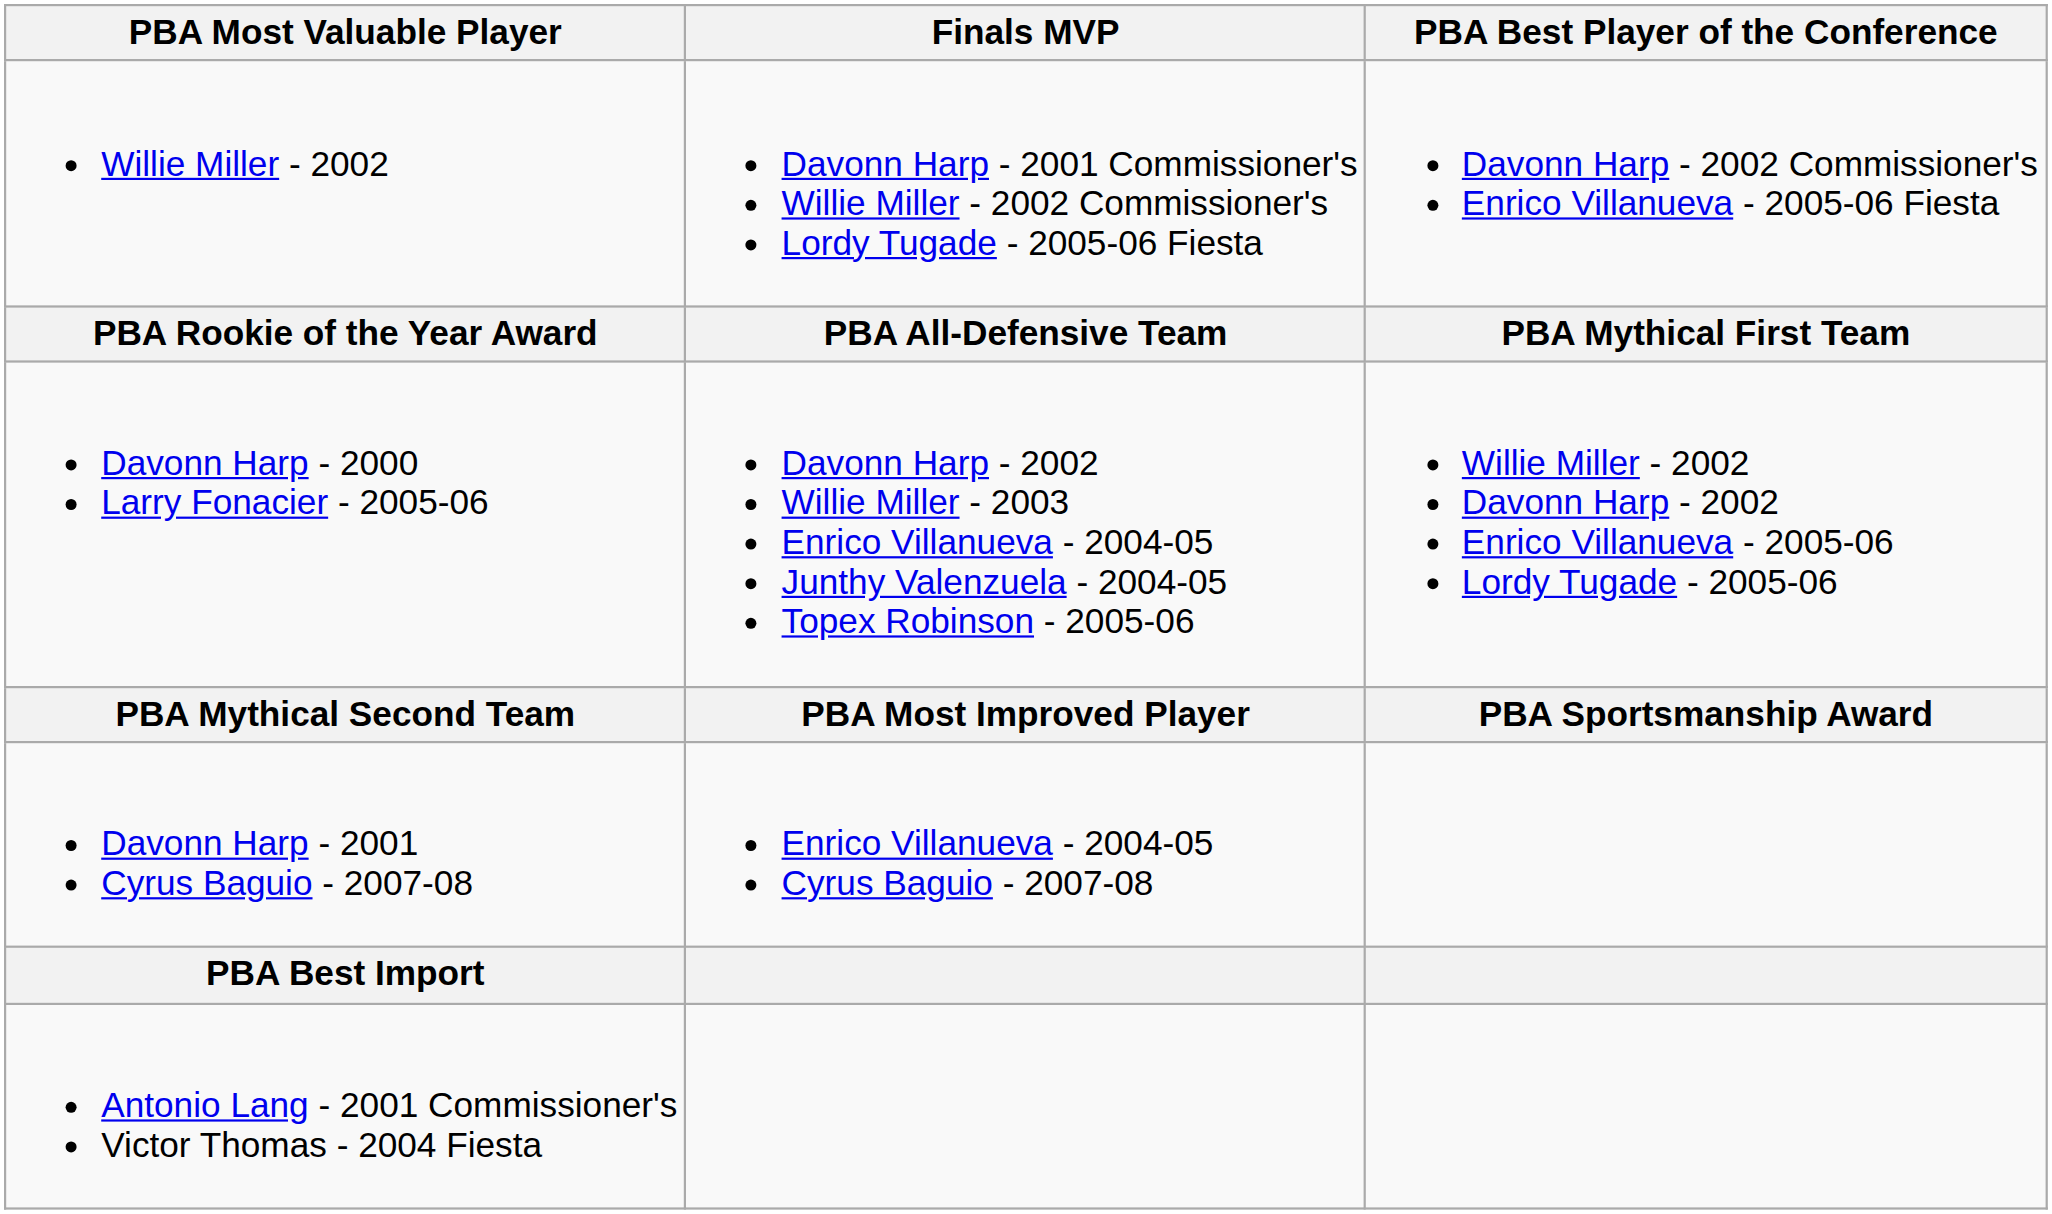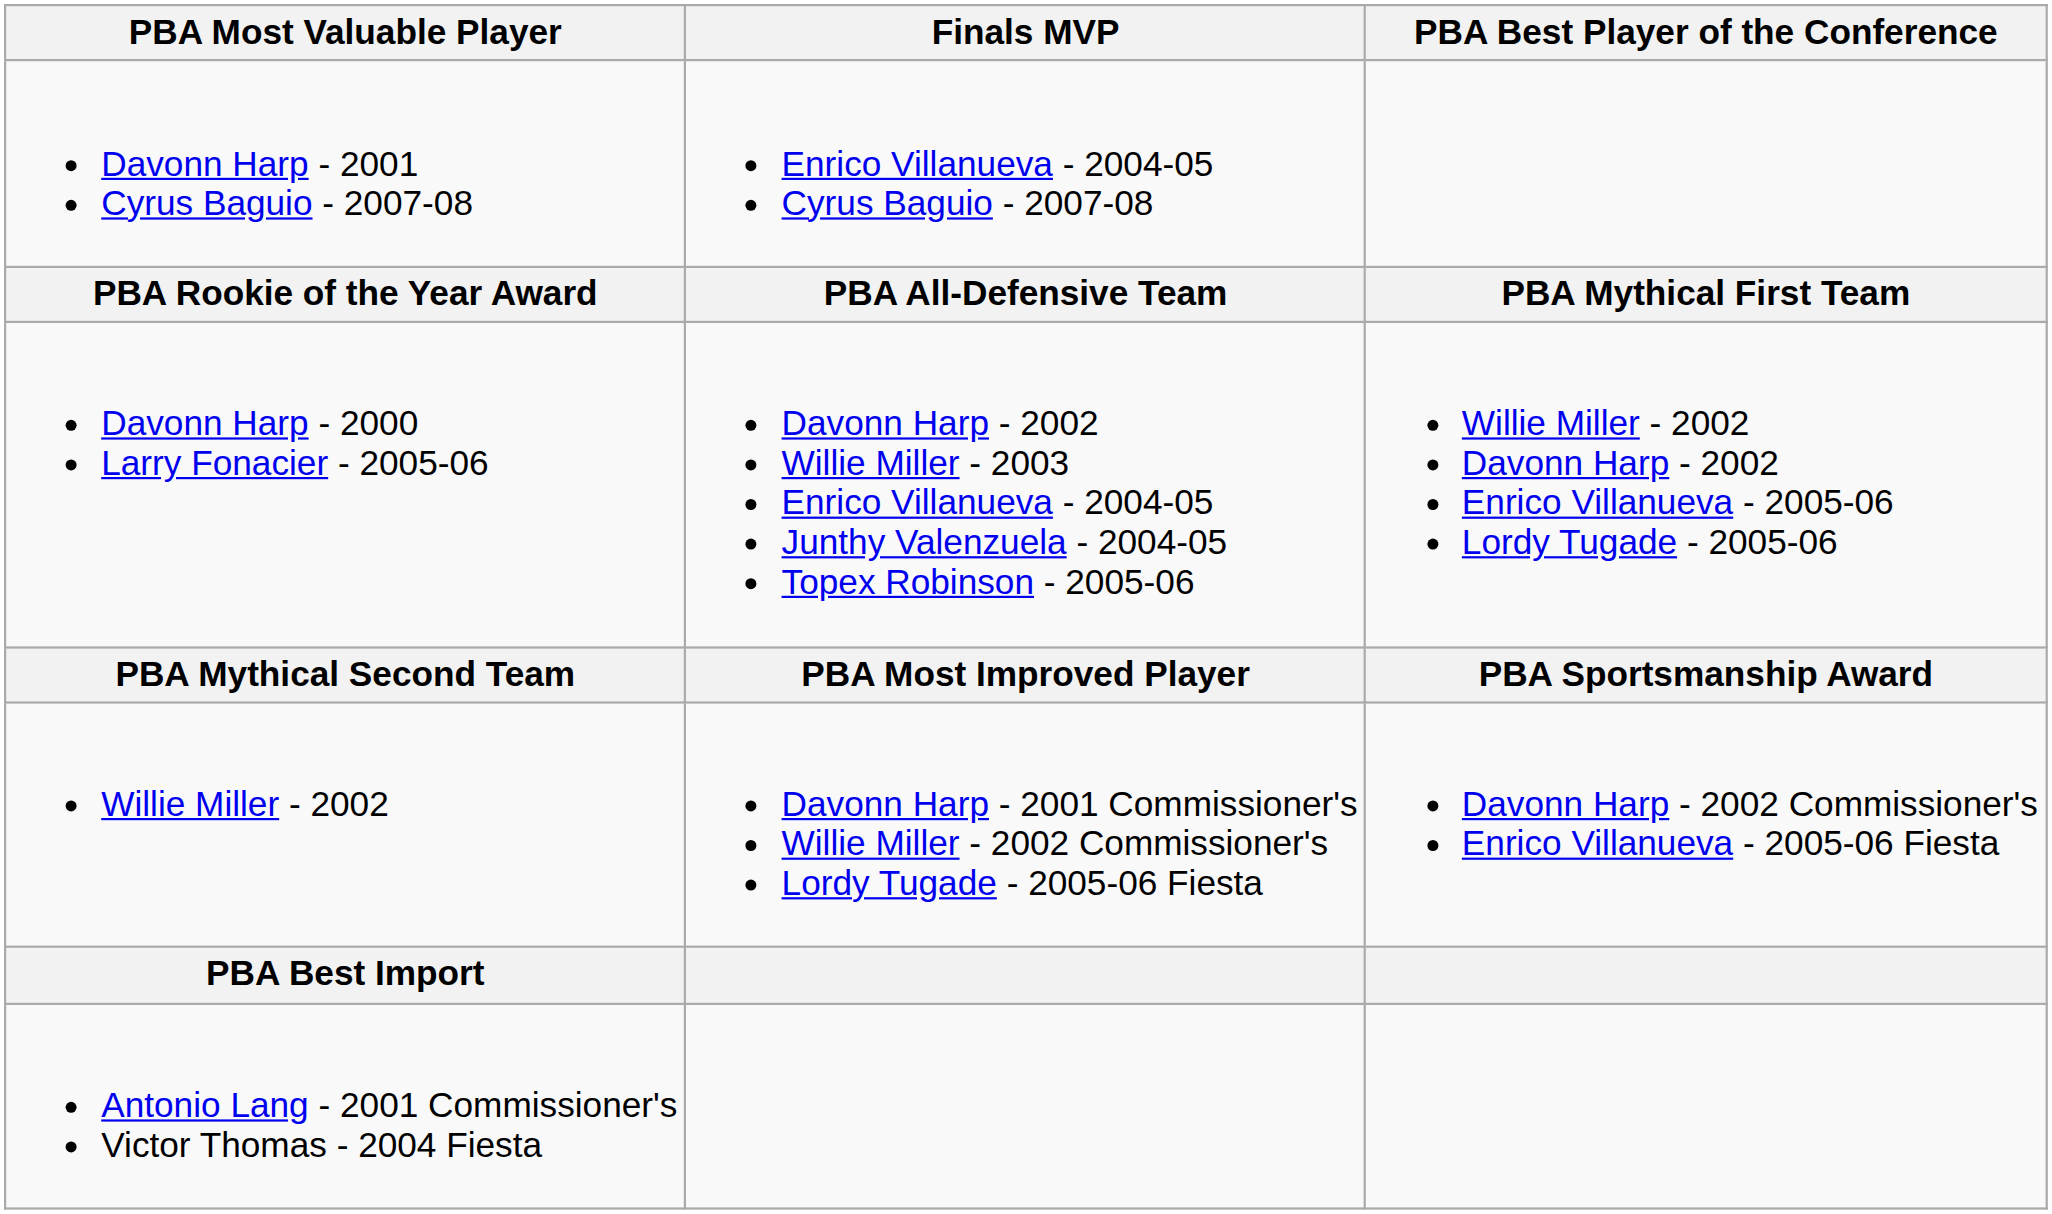rows swapped: (345, 164) <-> (345, 864)
